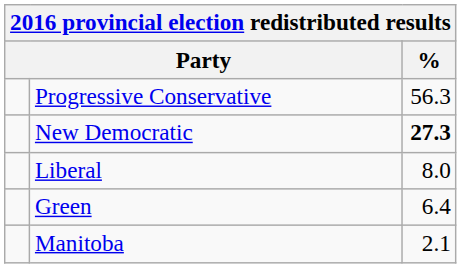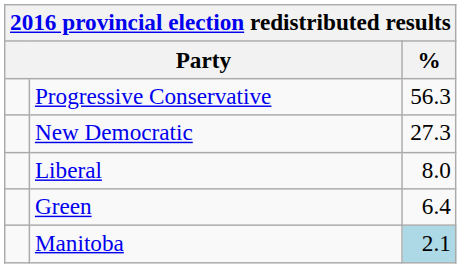(431, 133) bold -> (431, 133) normal
(436, 243) no background -> (436, 243) lightblue background
